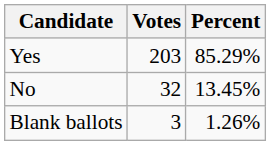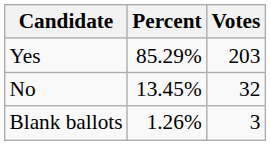columns swapped: (157, 21) <-> (226, 21)
